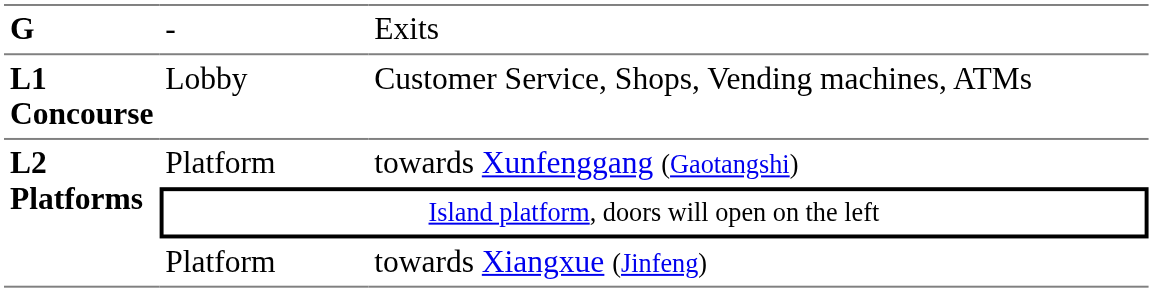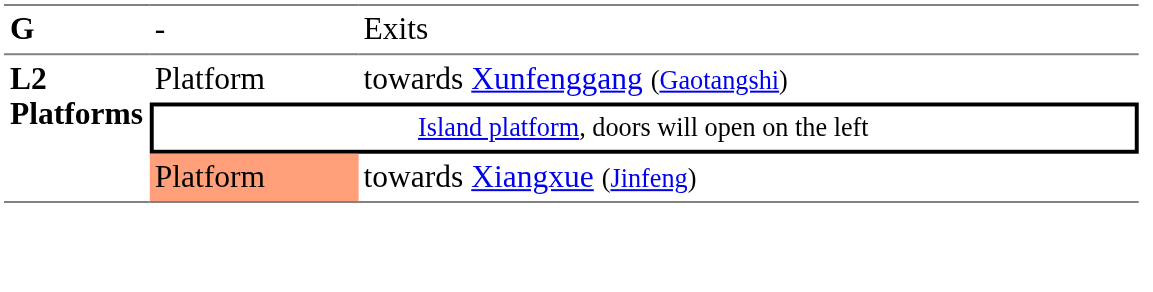- row: (703, 78)
(220, 261) no background -> (210, 176) lightsalmon background
